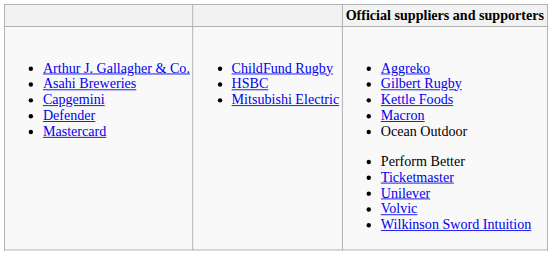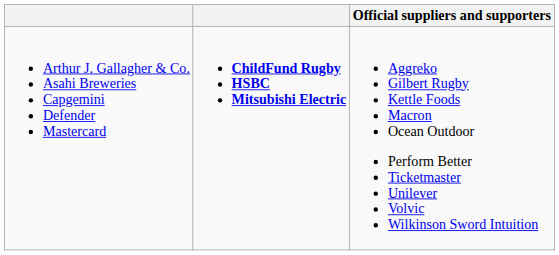(268, 84) normal -> (271, 84) bold
